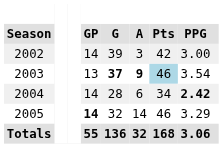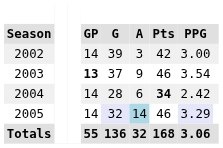(91, 74) normal -> (91, 74) bold
(115, 74) bold -> (115, 74) normal
(139, 74) bold -> (139, 74) normal
(164, 74) lightblue background -> (164, 74) no background
(164, 94) normal -> (164, 94) bold
(195, 94) bold -> (195, 94) normal
(91, 114) bold -> (91, 114) normal
(115, 114) no background -> (115, 114) lavender background
(139, 114) no background -> (139, 114) lightblue background
(195, 114) no background -> (195, 114) lavender background
